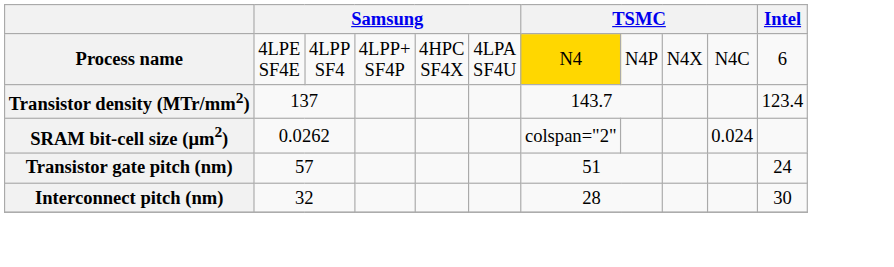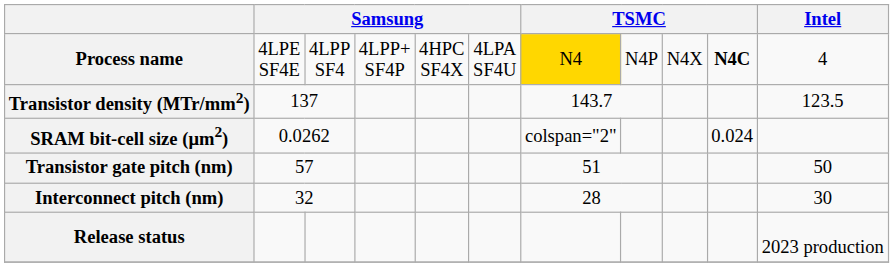(732, 59) normal -> (732, 59) bold
(783, 59) 6 -> (823, 59) 4
(783, 101) 123.4 -> (823, 101) 123.5
(783, 167) 24 -> (823, 167) 50
+ row: (129, 237)
